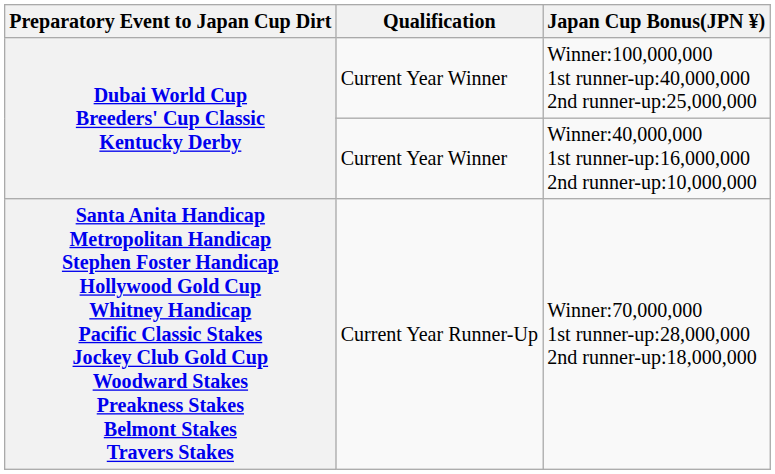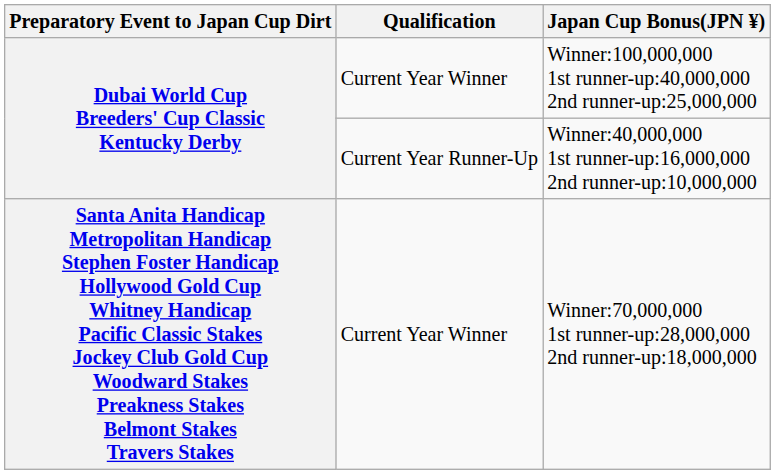(424, 158) Current Year Winner -> (439, 158) Current Year Runner-Up
(439, 334) Current Year Runner-Up -> (424, 334) Current Year Winner
